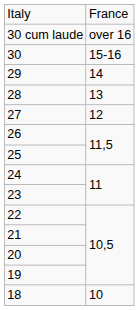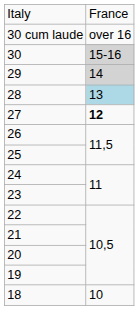(105, 54) no background -> (105, 54) lightgrey background
(96, 74) no background -> (96, 74) lightgrey background
(96, 94) no background -> (96, 94) lightblue background
(96, 114) normal -> (96, 114) bold
